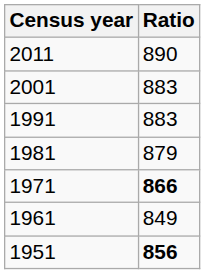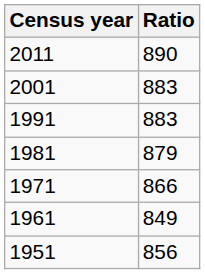(160, 185) bold -> (160, 185) normal
(160, 251) bold -> (160, 251) normal
